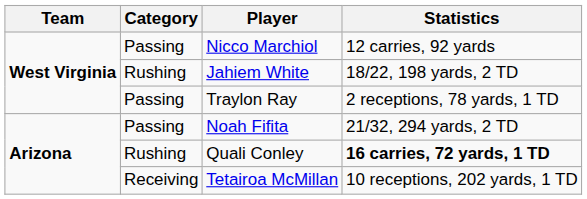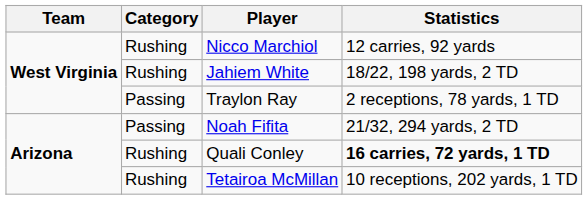(154, 45) Passing -> (156, 45) Rushing
(161, 180) Receiving -> (156, 180) Rushing
